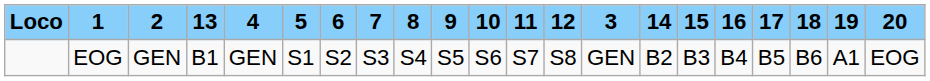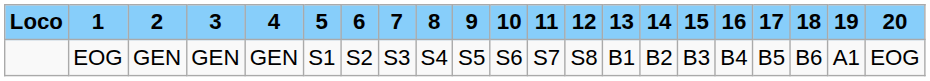columns swapped: (611, 22) <-> (205, 22)
